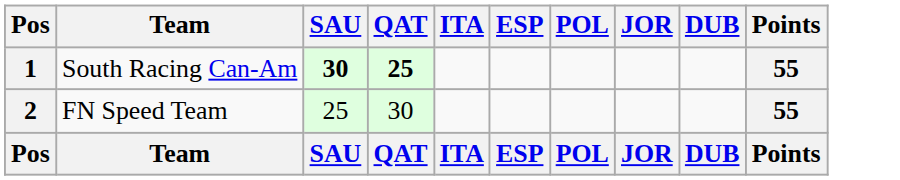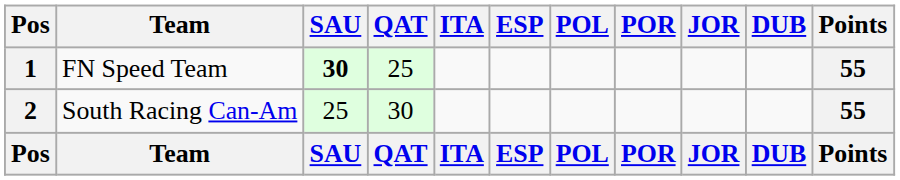+ column: (648, 25)
(180, 68) South Racing Can-Am -> (145, 68) FN Speed Team
(401, 68) bold -> (401, 68) normal
(145, 110) FN Speed Team -> (180, 110) South Racing Can-Am
